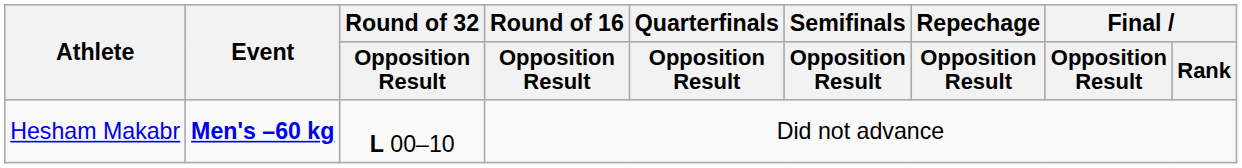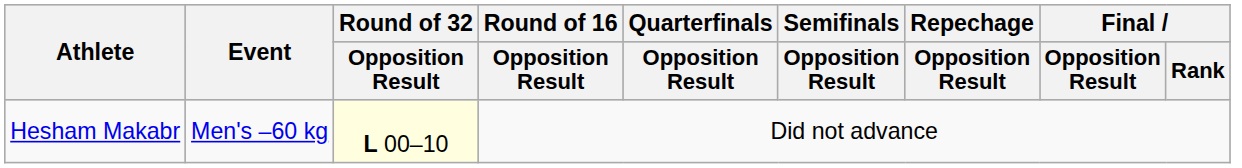(263, 132) bold -> (260, 132) normal
(412, 145) no background -> (406, 145) lightyellow background
